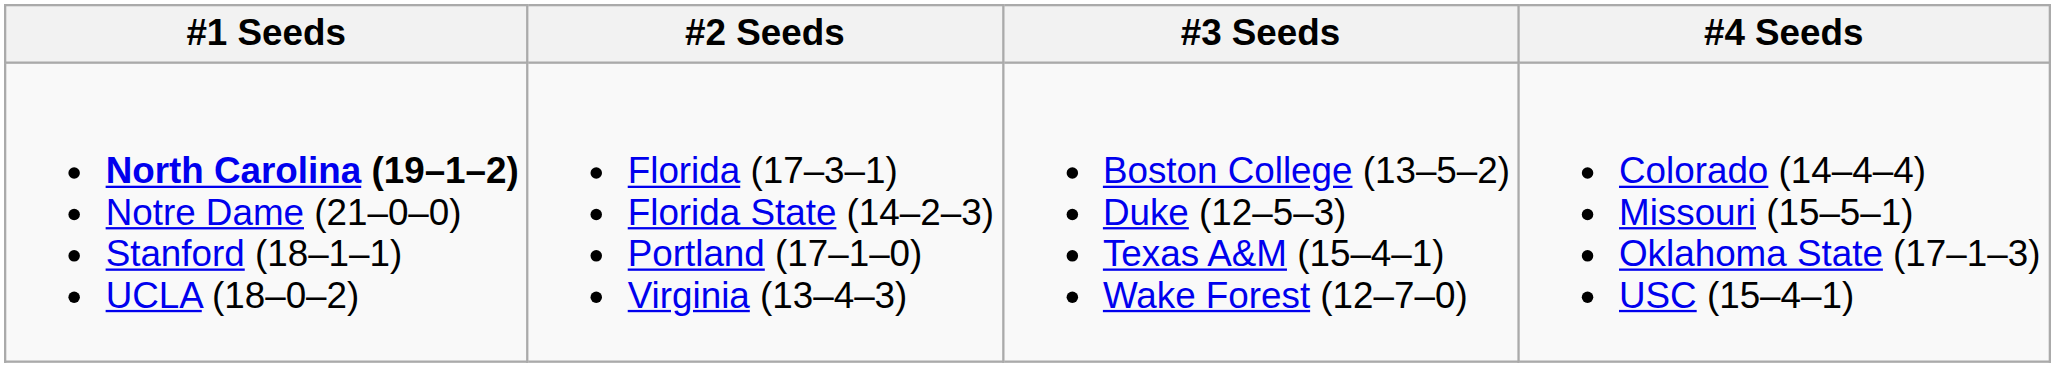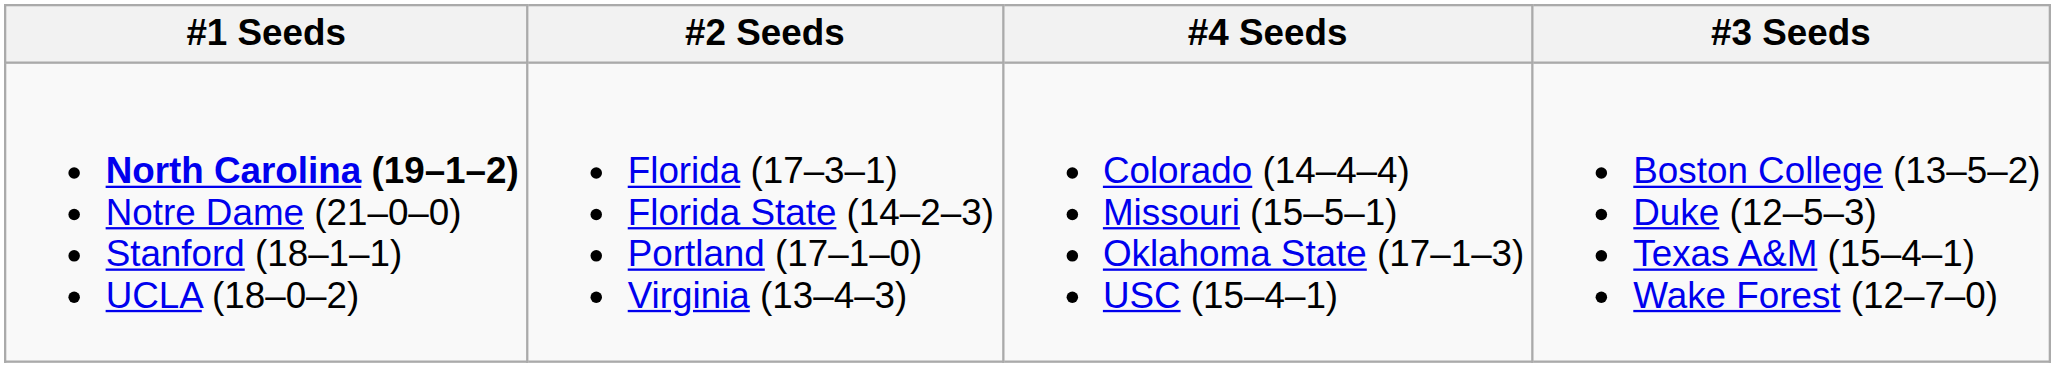columns swapped: (1260, 33) <-> (1784, 33)
